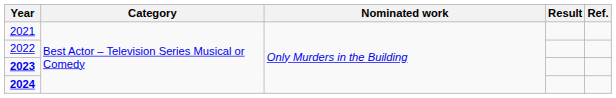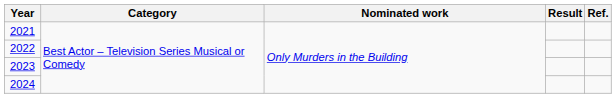(22, 66) bold -> (22, 66) normal
(22, 84) bold -> (22, 84) normal
